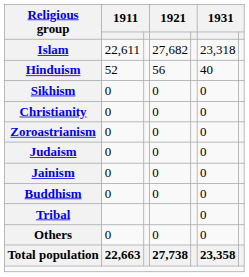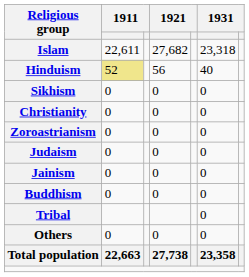(111, 70) no background -> (111, 70) khaki background
